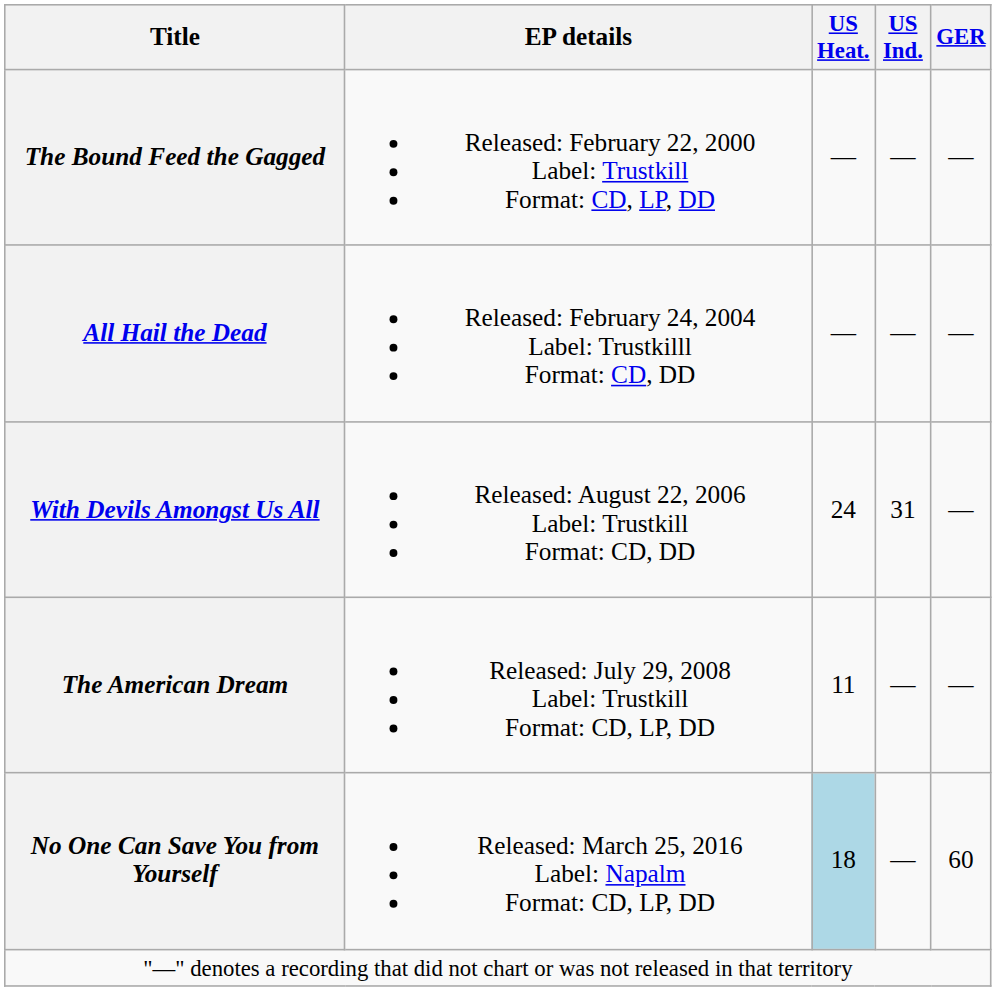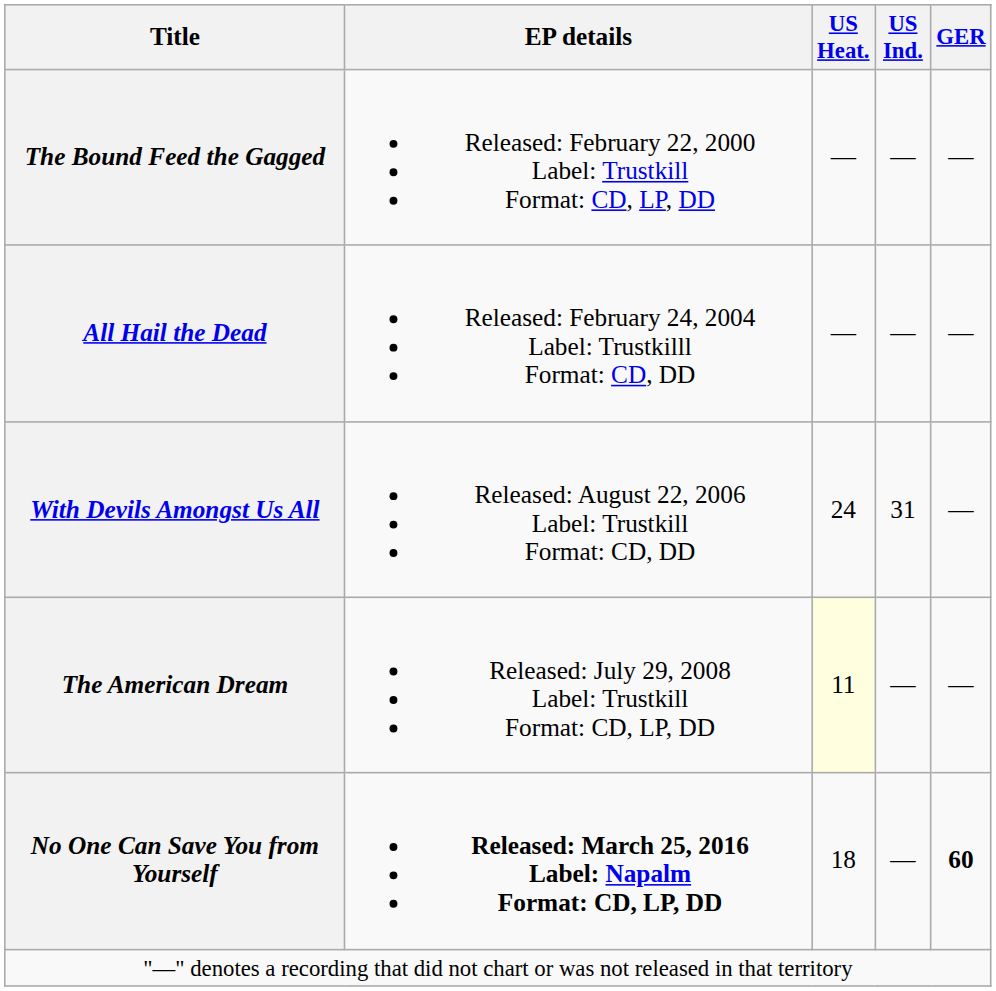(843, 684) no background -> (843, 684) lightyellow background
(578, 875) normal -> (578, 875) bold
(843, 860) lightblue background -> (843, 860) no background
(961, 860) normal -> (961, 860) bold
